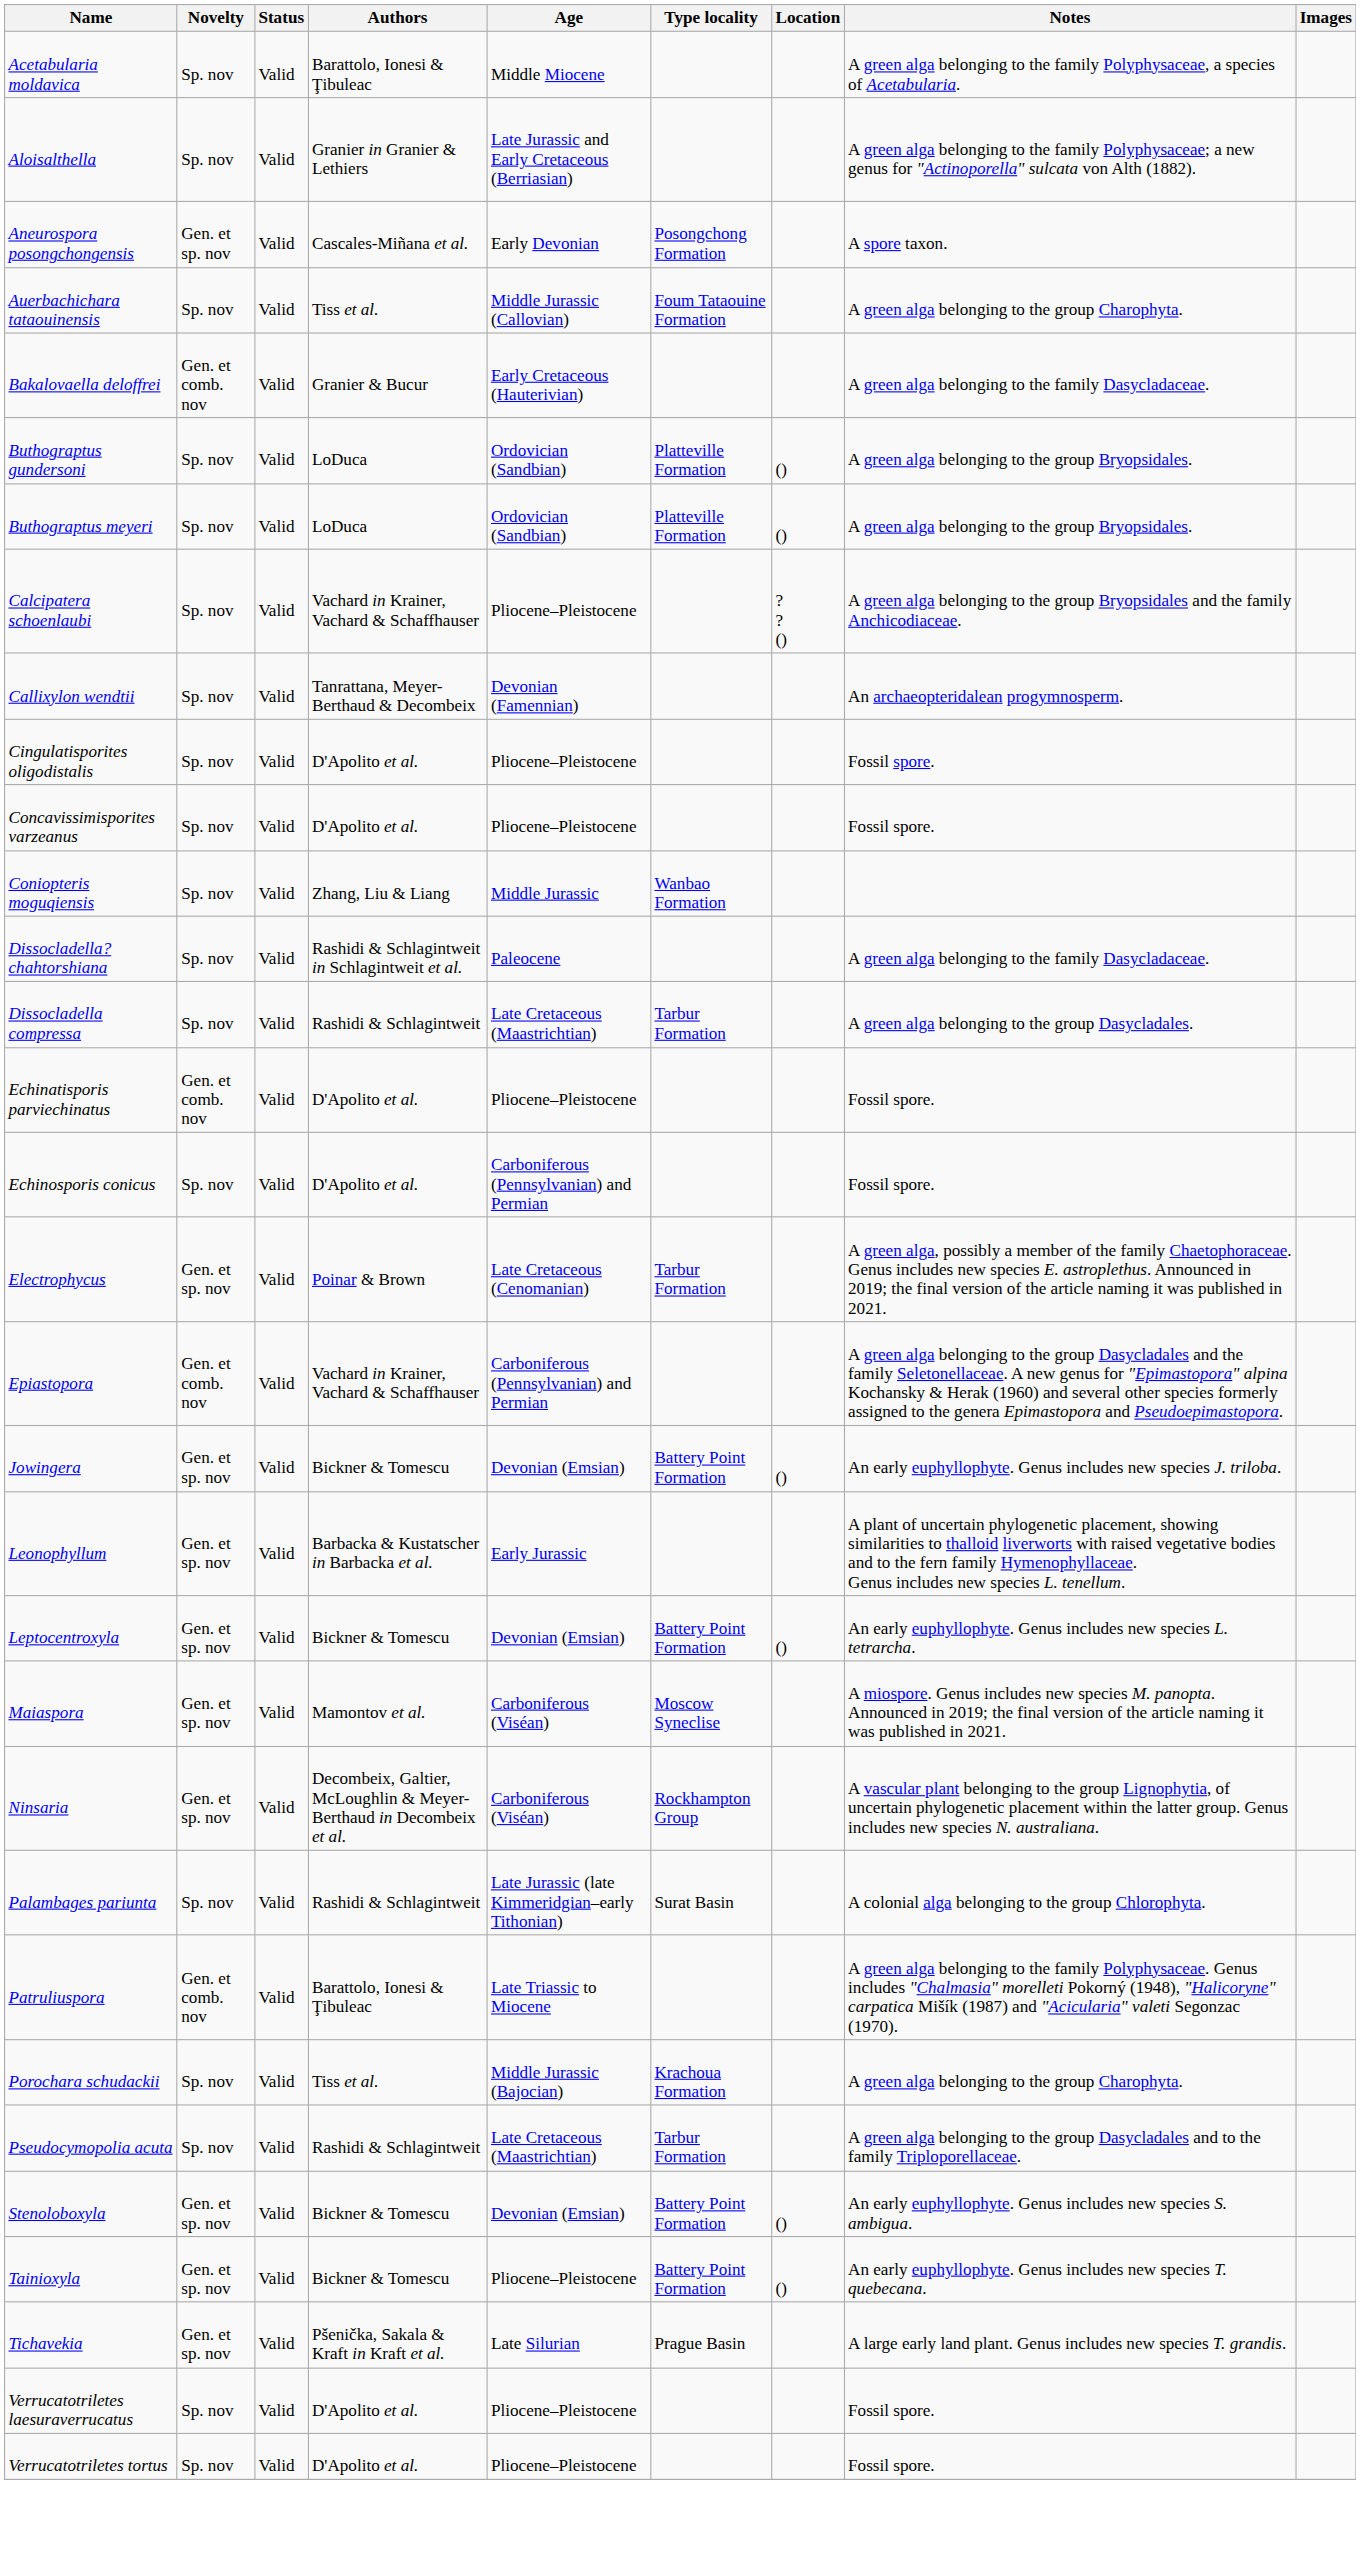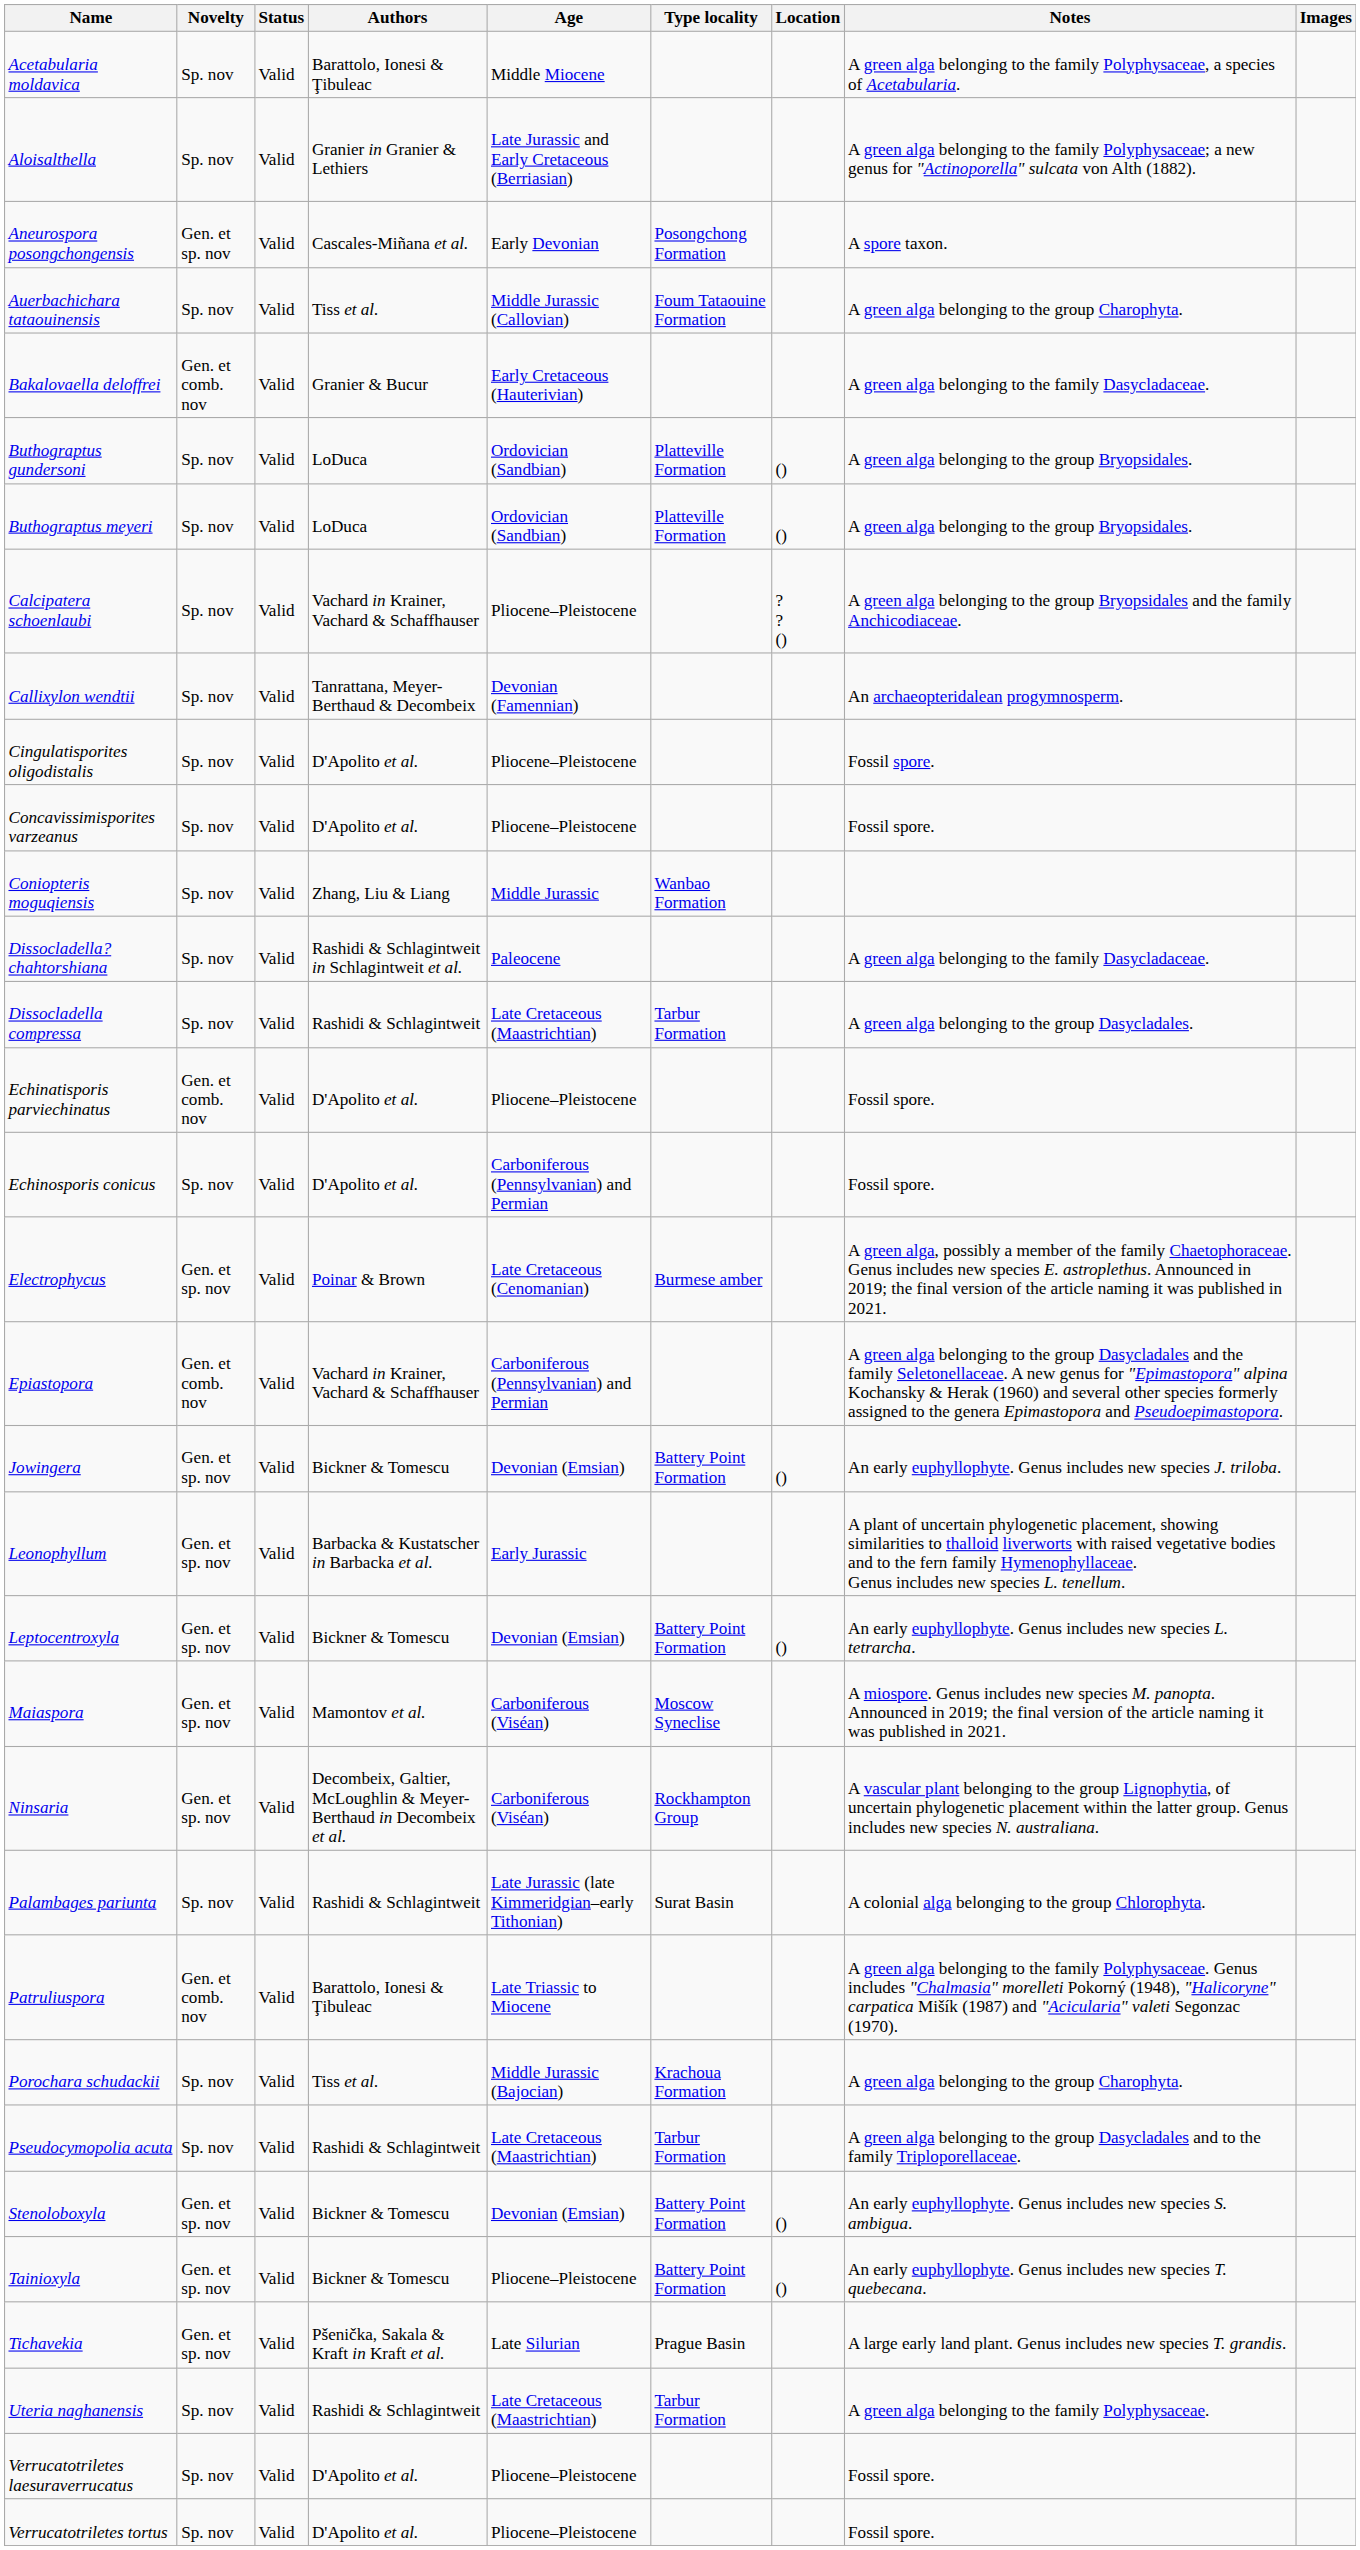(690, 1278) Tarbur Formation -> (708, 1278) Burmese amber
+ row: (76, 2410)
